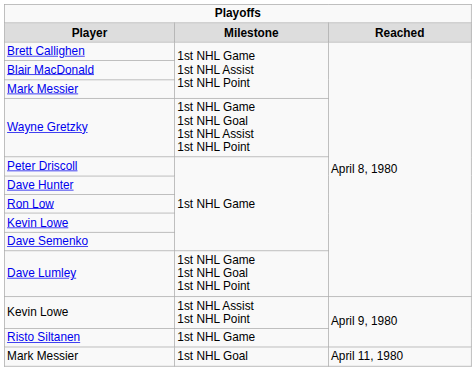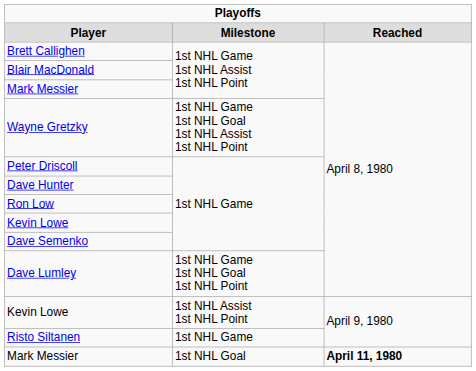(367, 356) normal -> (364, 356) bold
